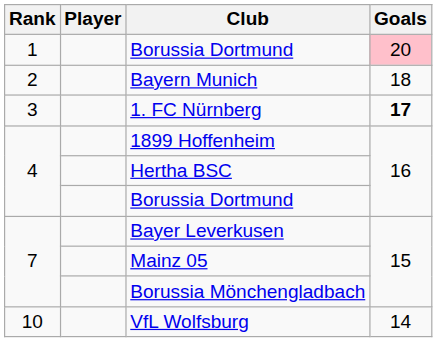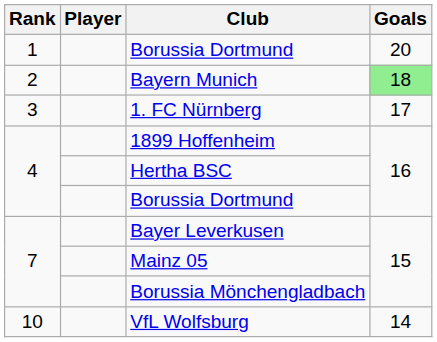(400, 49) pink background -> (400, 49) no background
(400, 79) no background -> (400, 79) lightgreen background
(400, 110) bold -> (400, 110) normal
